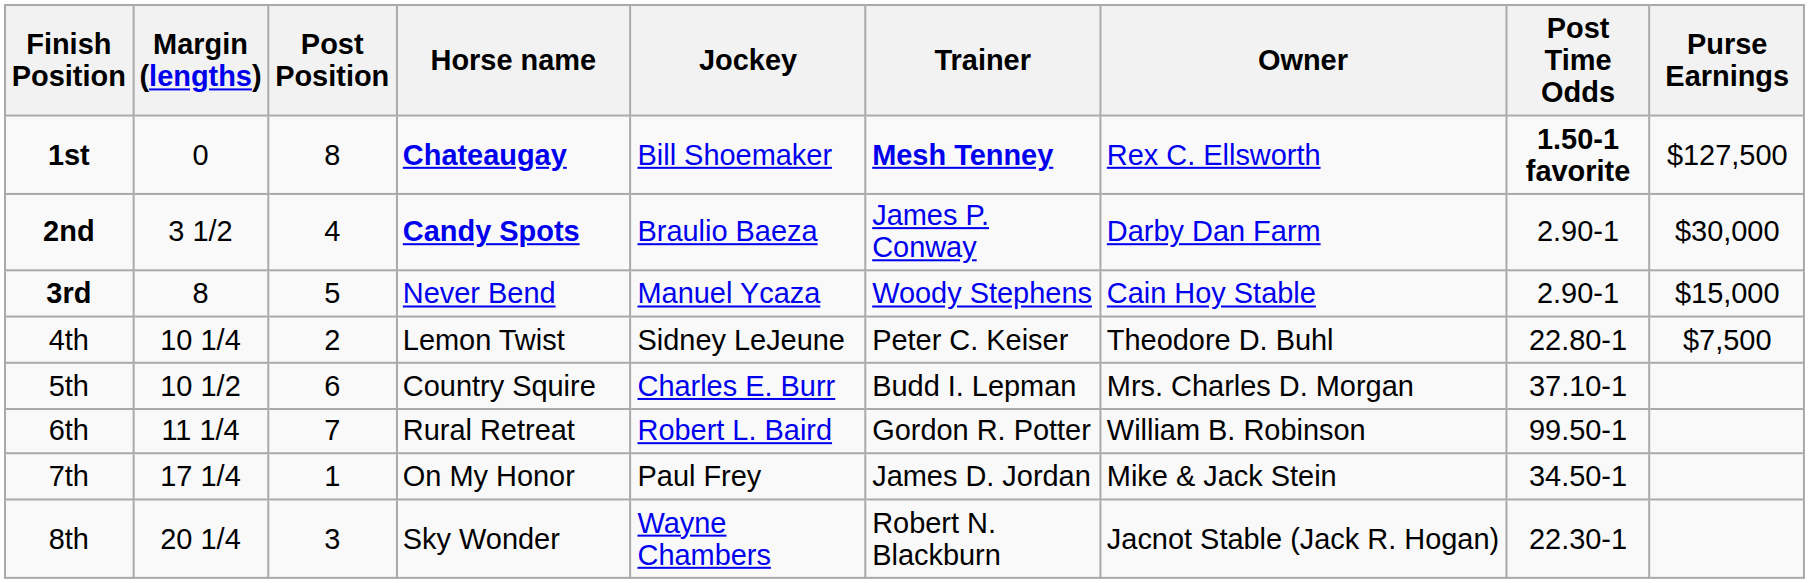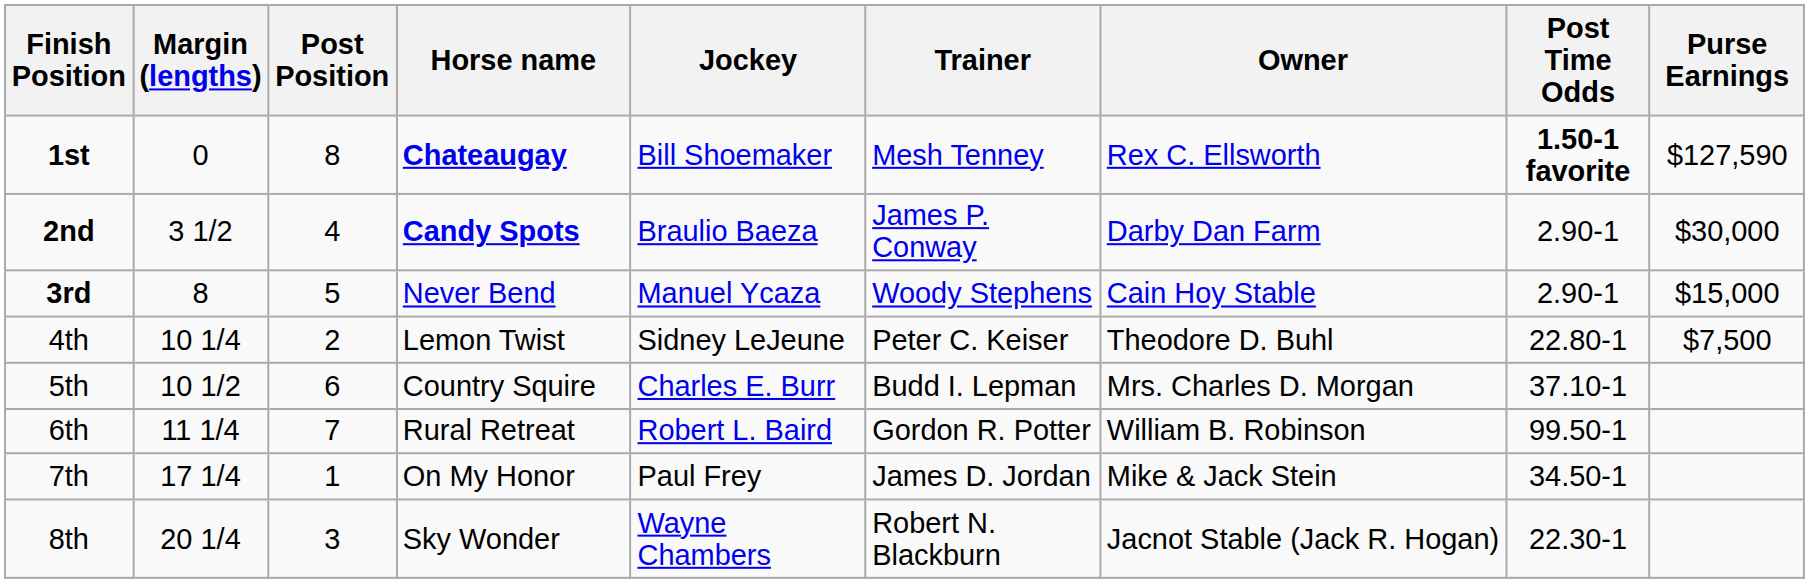(963, 154) bold -> (958, 154) normal
(1727, 154) $127,500 -> (1727, 154) $127,590
